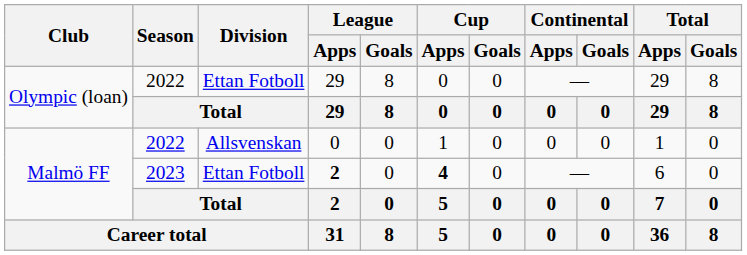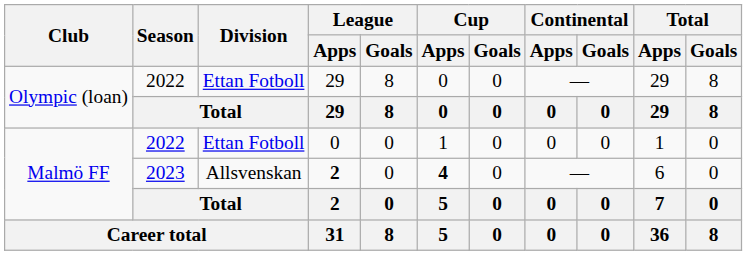(254, 142) Allsvenskan -> (254, 142) Ettan Fotboll
(254, 173) Ettan Fotboll -> (254, 173) Allsvenskan
